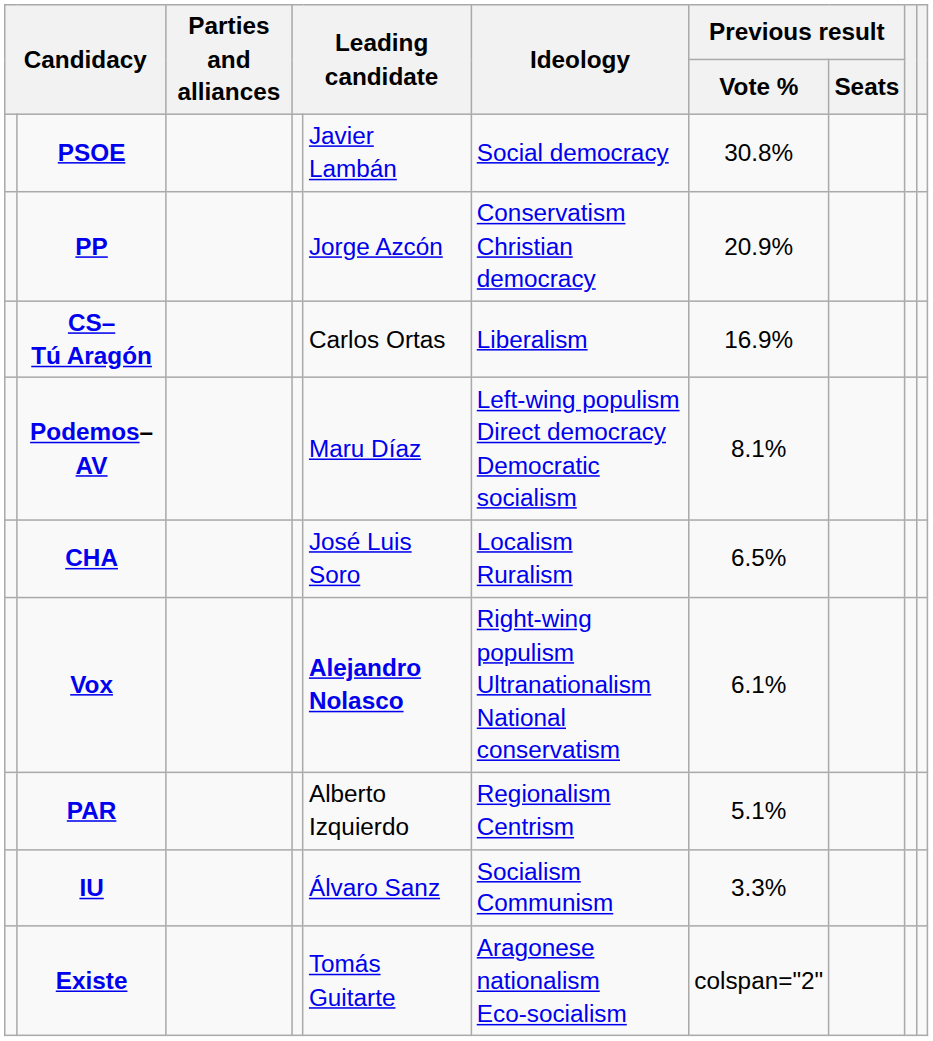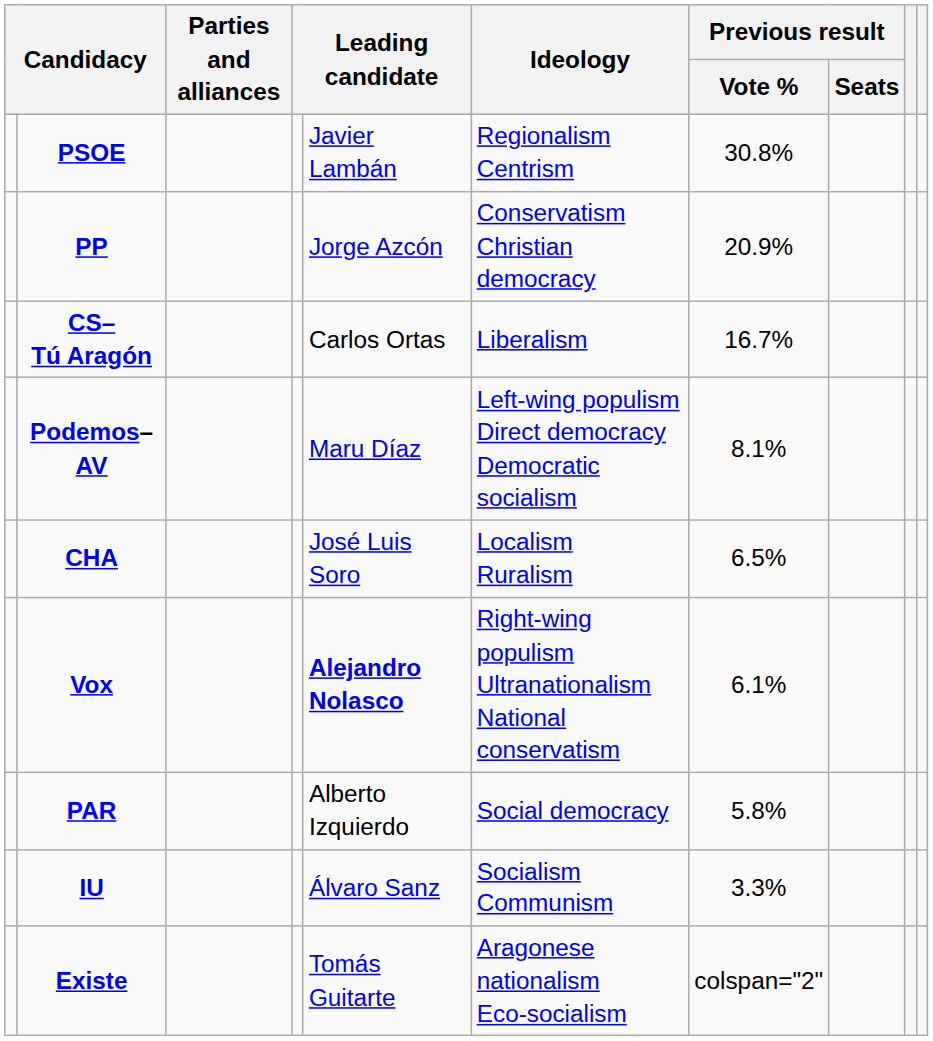(573, 152) Social democracy -> (544, 152) Regionalism Centrism
(759, 339) 16.9% -> (759, 339) 16.7%
(544, 810) Regionalism Centrism -> (573, 810) Social democracy
(759, 810) 5.1% -> (759, 810) 5.8%
